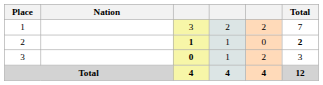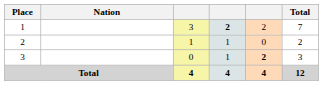(227, 27) normal -> (227, 27) bold
(191, 42) bold -> (191, 42) normal
(300, 42) bold -> (300, 42) normal
(191, 58) bold -> (191, 58) normal
(264, 58) normal -> (264, 58) bold
